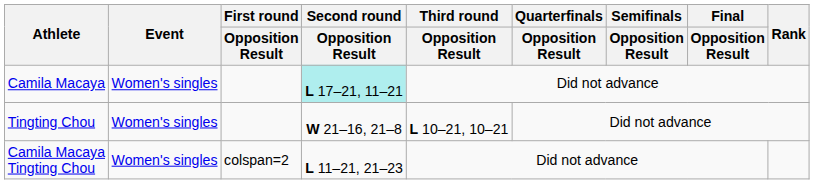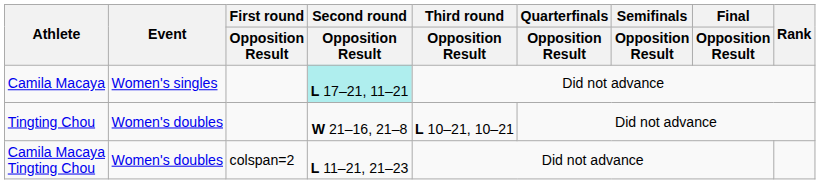(165, 122) Women's singles -> (167, 122) Women's doubles
(165, 160) Women's singles -> (167, 160) Women's doubles
